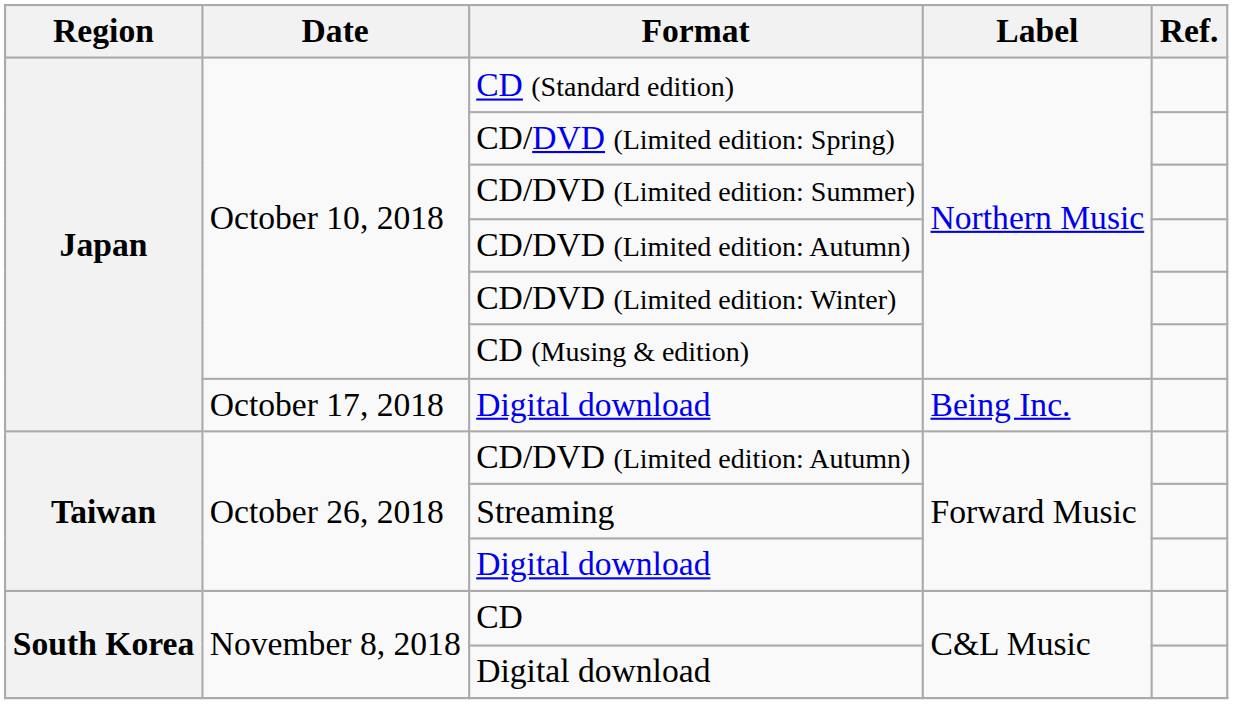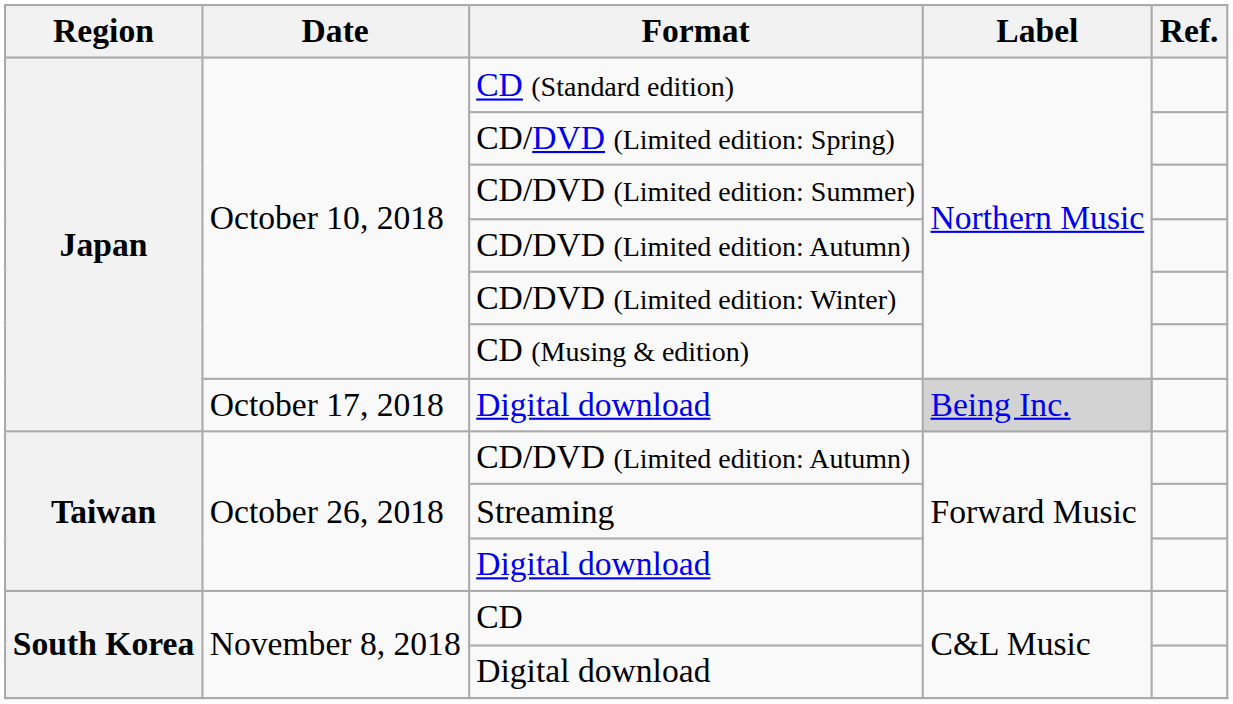(1001, 404) no background -> (1001, 404) lightgrey background
